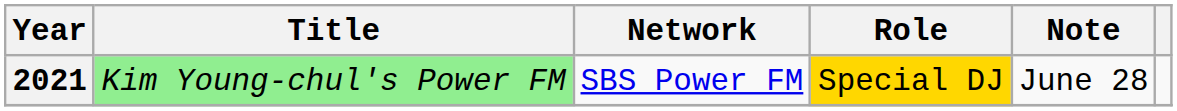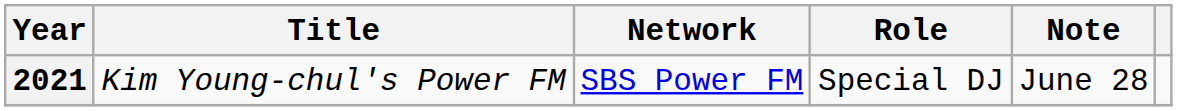(334, 81) lightgreen background -> (334, 81) no background
(911, 81) gold background -> (911, 81) no background
